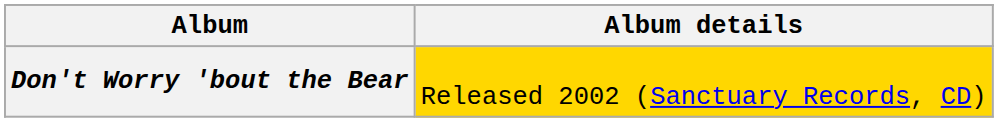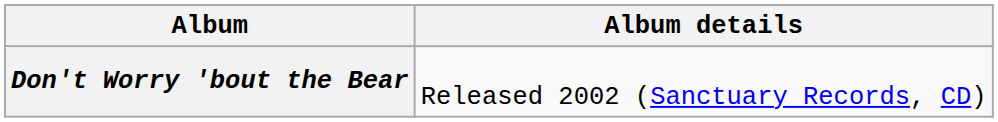(704, 97) gold background -> (704, 97) no background
